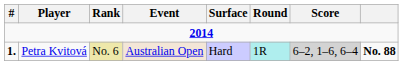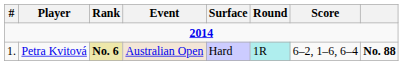(12, 51) bold -> (12, 51) normal
(105, 51) normal -> (105, 51) bold
(325, 51) lightgrey background -> (325, 51) no background
